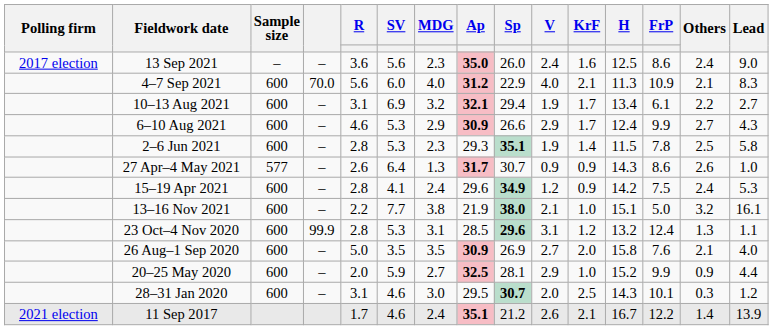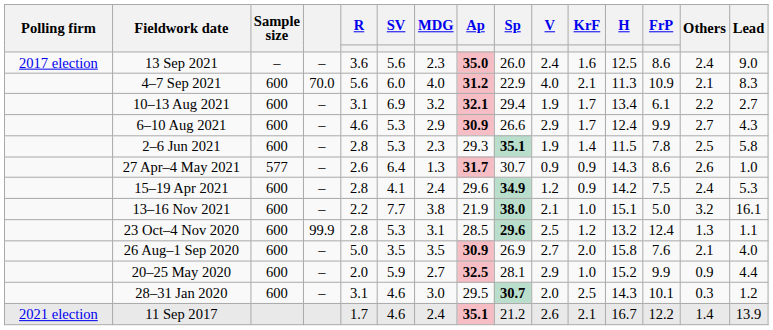(550, 230) 3.1 -> (550, 230) 2.5
